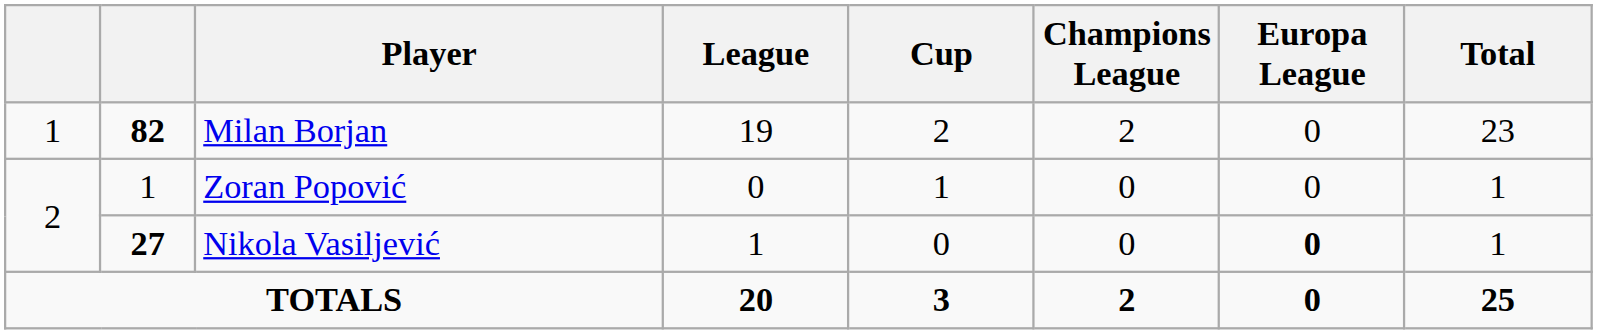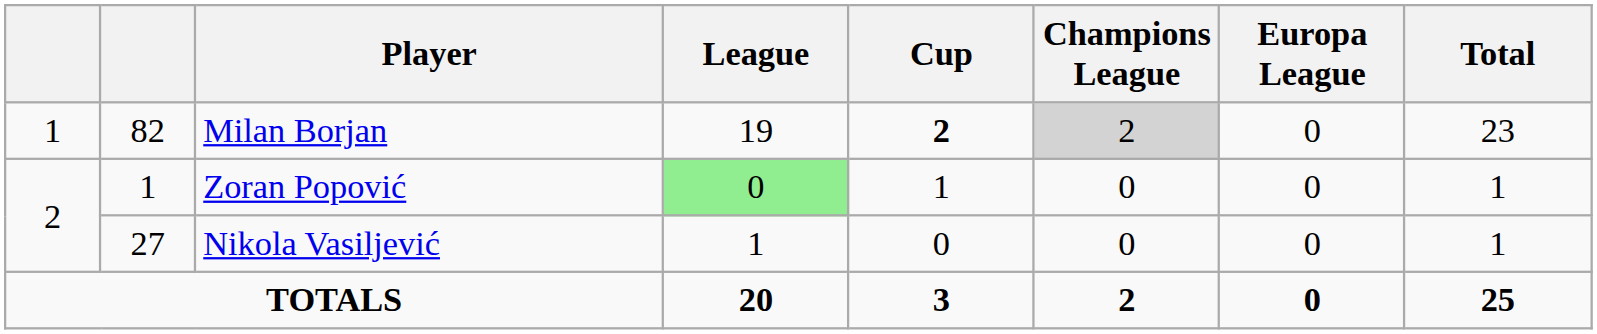(148, 130) bold -> (148, 130) normal
(941, 130) normal -> (941, 130) bold
(1127, 130) no background -> (1127, 130) lightgrey background
(756, 186) no background -> (756, 186) lightgreen background
(148, 243) bold -> (148, 243) normal
(1312, 243) bold -> (1312, 243) normal
